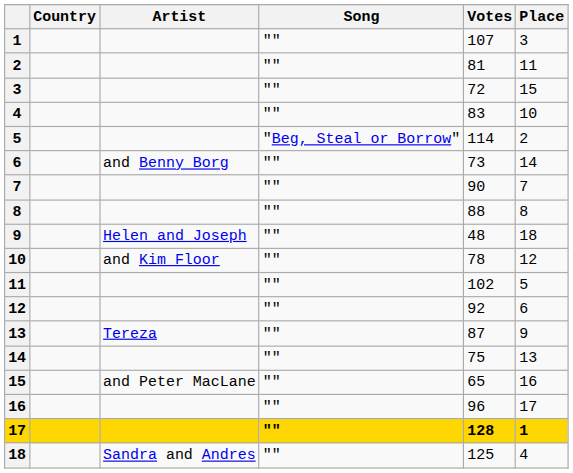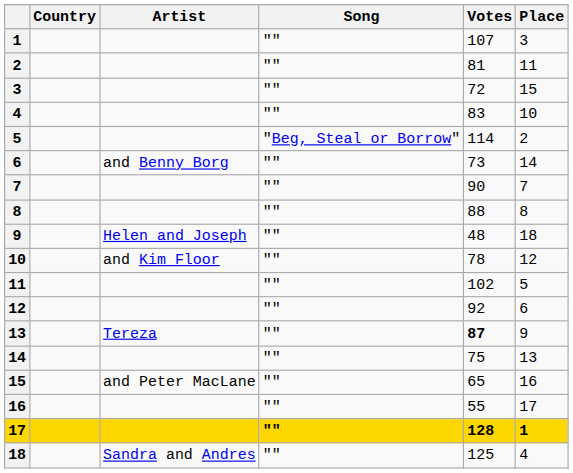(476, 334) normal -> (476, 334) bold
(476, 407) 96 -> (476, 407) 55
